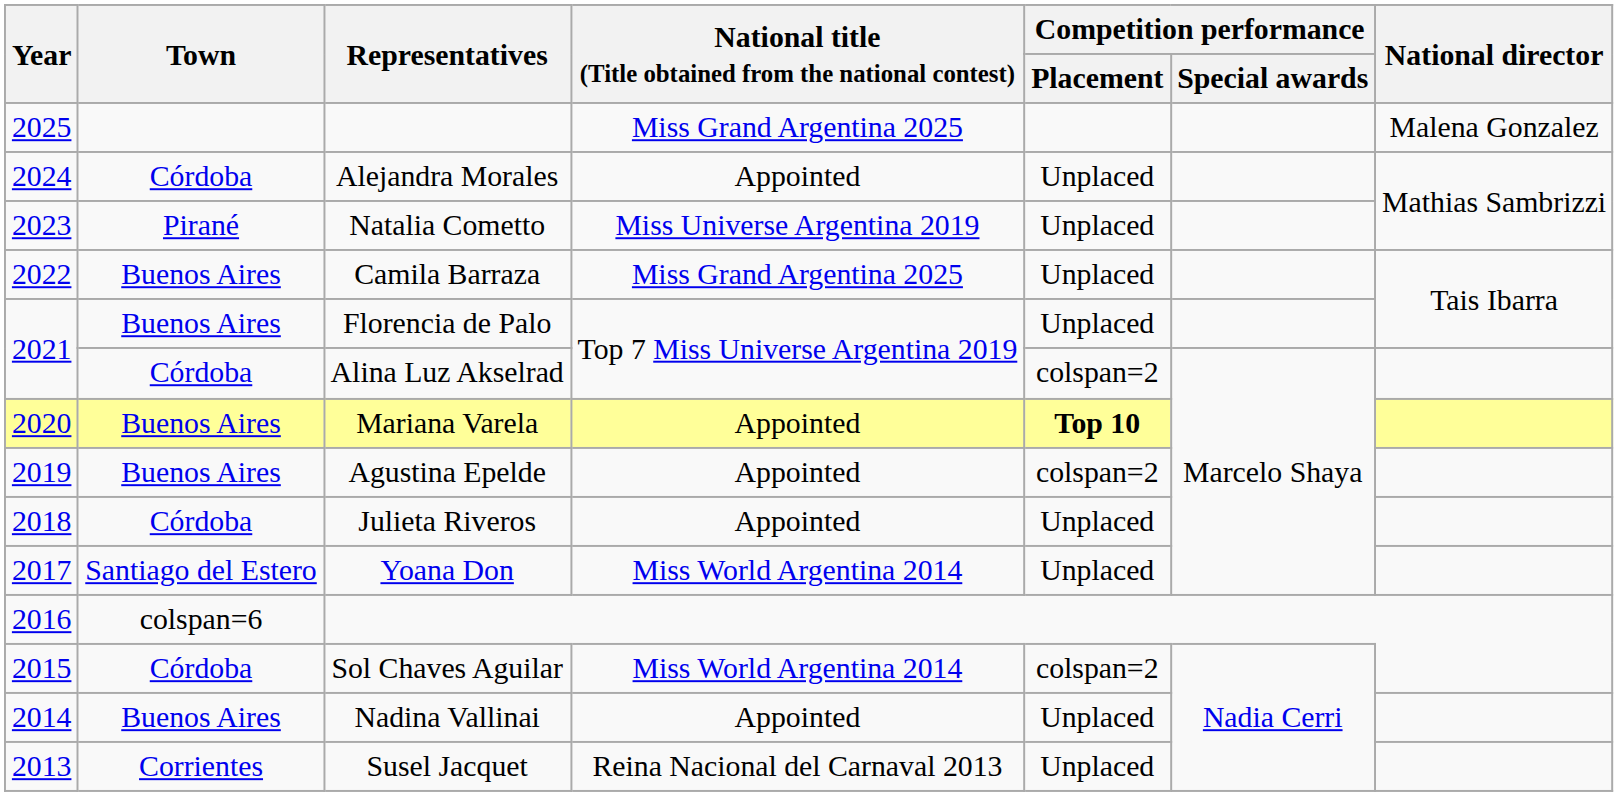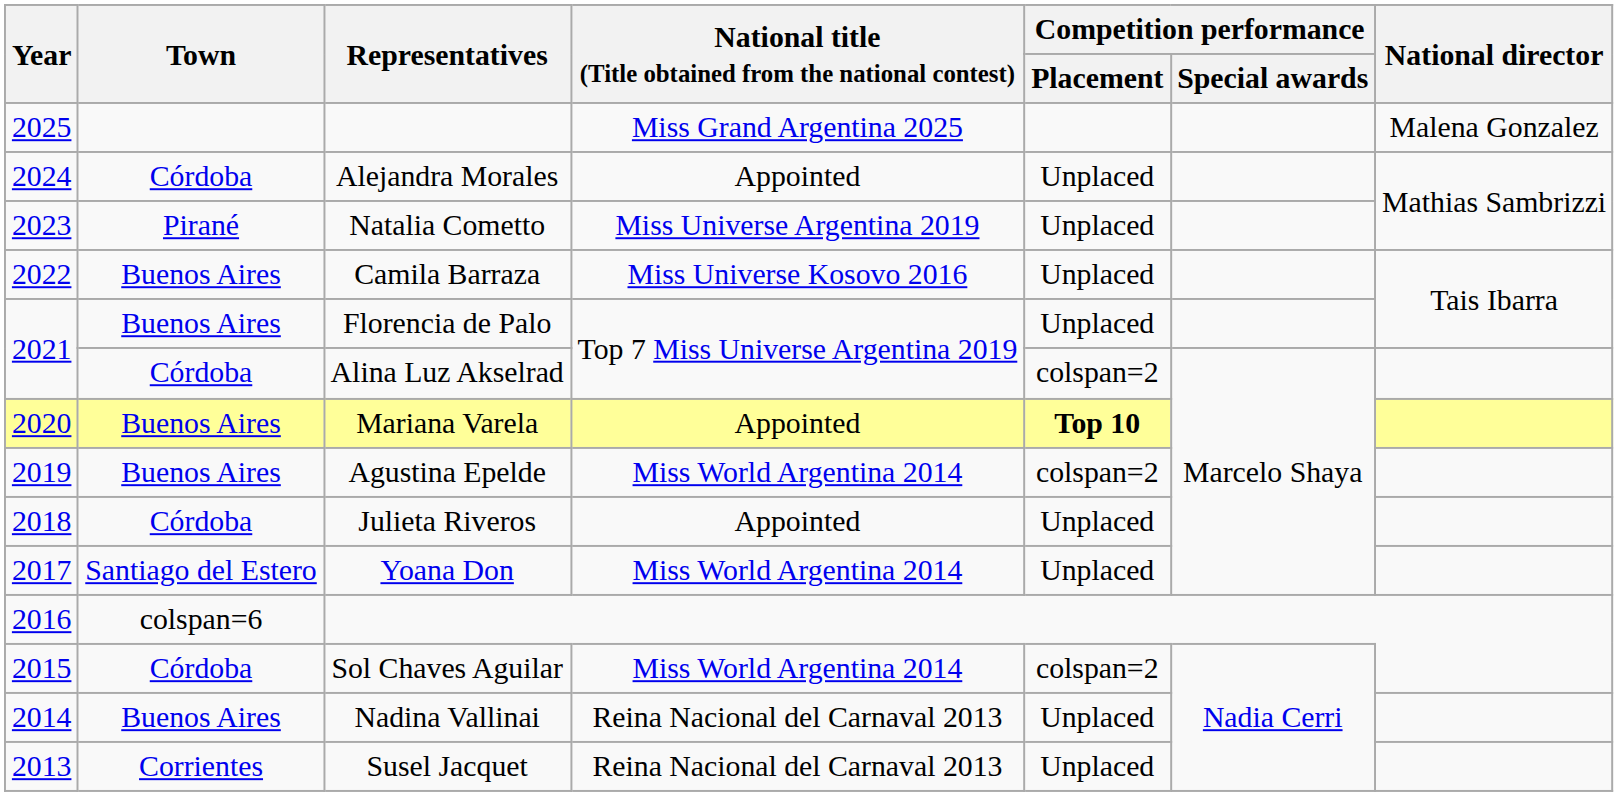(797, 274) Miss Grand Argentina 2025 -> (797, 274) Miss Universe Kosovo 2016
(797, 471) Appointed -> (797, 471) Miss World Argentina 2014
(797, 716) Appointed -> (797, 716) Reina Nacional del Carnaval 2013
